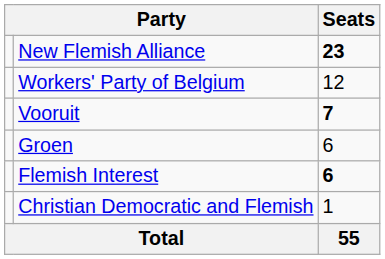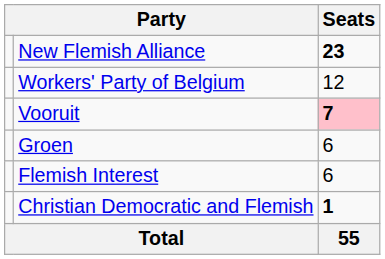(328, 113) no background -> (328, 113) pink background
(328, 176) bold -> (328, 176) normal
(328, 207) normal -> (328, 207) bold
